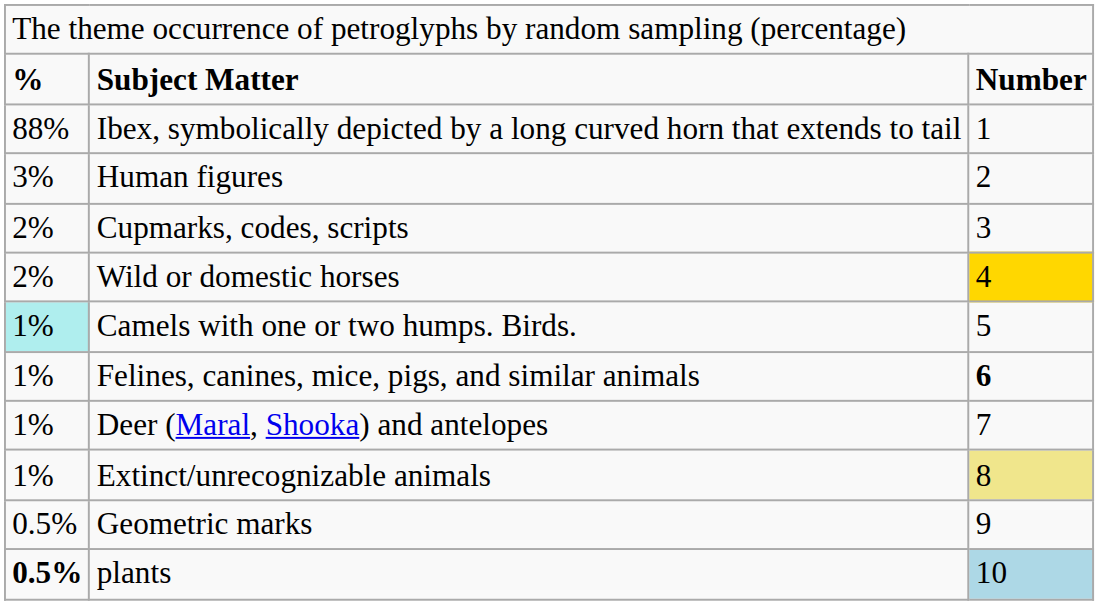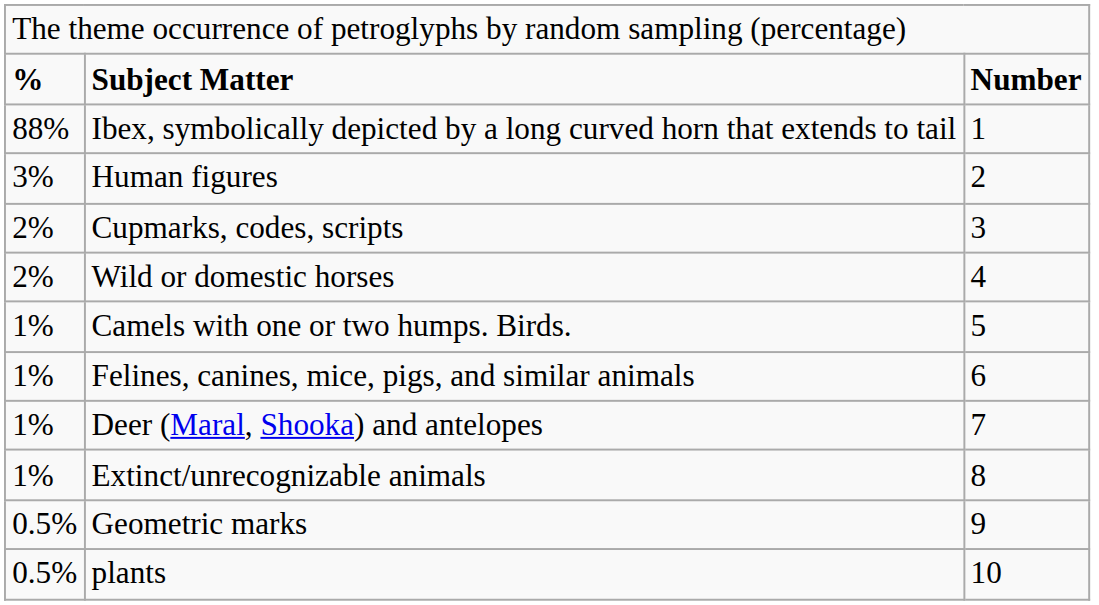(984, 276) gold background -> (978, 276) no background
(33, 326) paleturquoise background -> (33, 326) no background
(984, 375) bold -> (978, 375) normal
(984, 474) khaki background -> (978, 474) no background
(47, 573) bold -> (45, 573) normal
(991, 573) lightblue background -> (986, 573) no background
